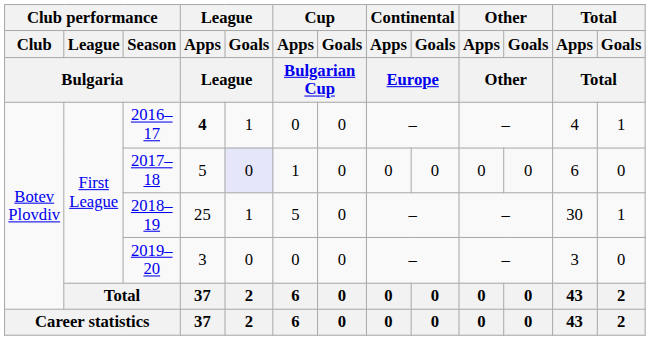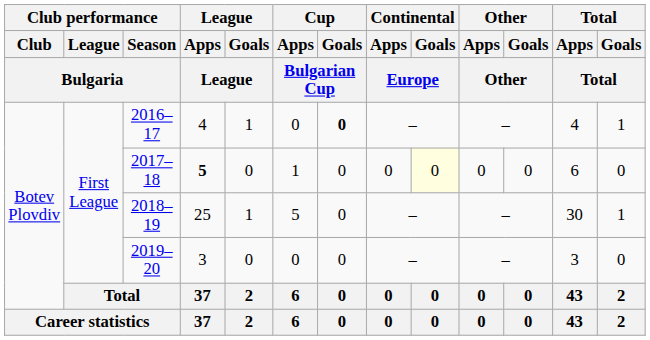(202, 124) bold -> (202, 124) normal
(342, 124) normal -> (342, 124) bold
(202, 170) normal -> (202, 170) bold
(249, 170) lavender background -> (249, 170) no background
(435, 170) no background -> (435, 170) lightyellow background
